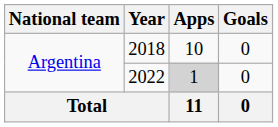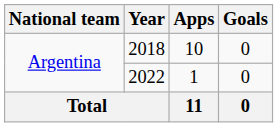(194, 77) lightgrey background -> (194, 77) no background
